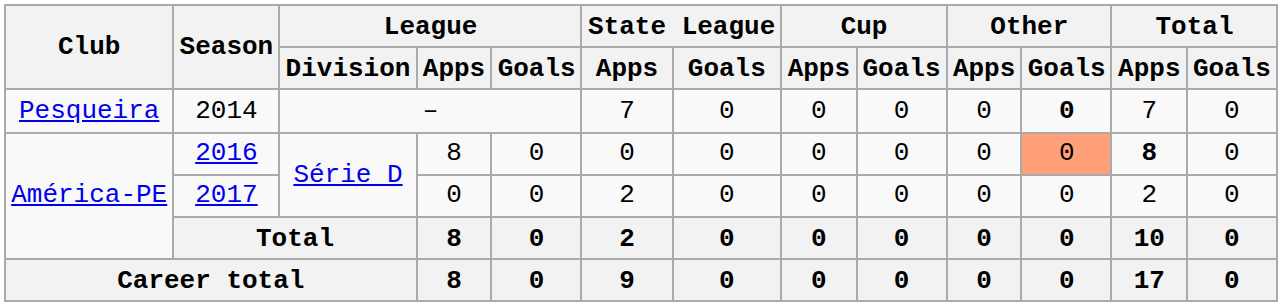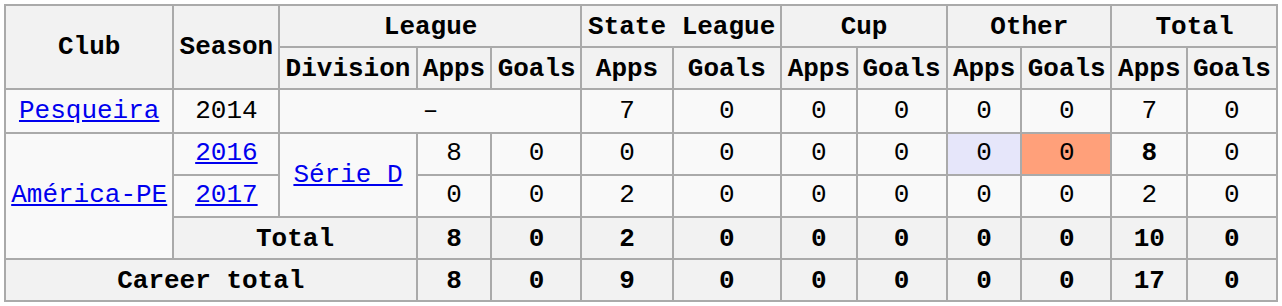(1067, 111) bold -> (1067, 111) normal
(984, 153) no background -> (984, 153) lavender background
